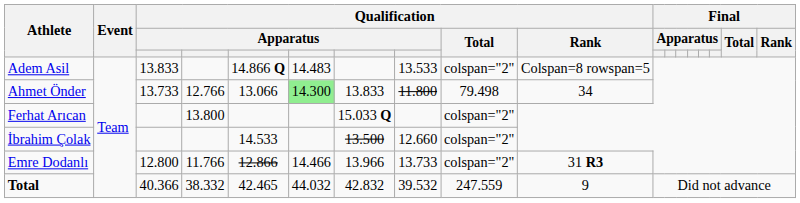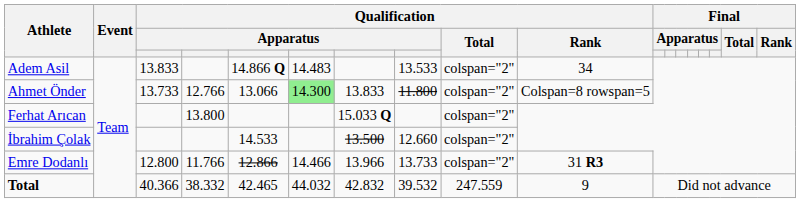(585, 68) Colspan=8 rowspan=5 -> (585, 68) 34
(479, 92) 79.498 -> (479, 92) colspan="2"
(585, 92) 34 -> (585, 92) Colspan=8 rowspan=5
